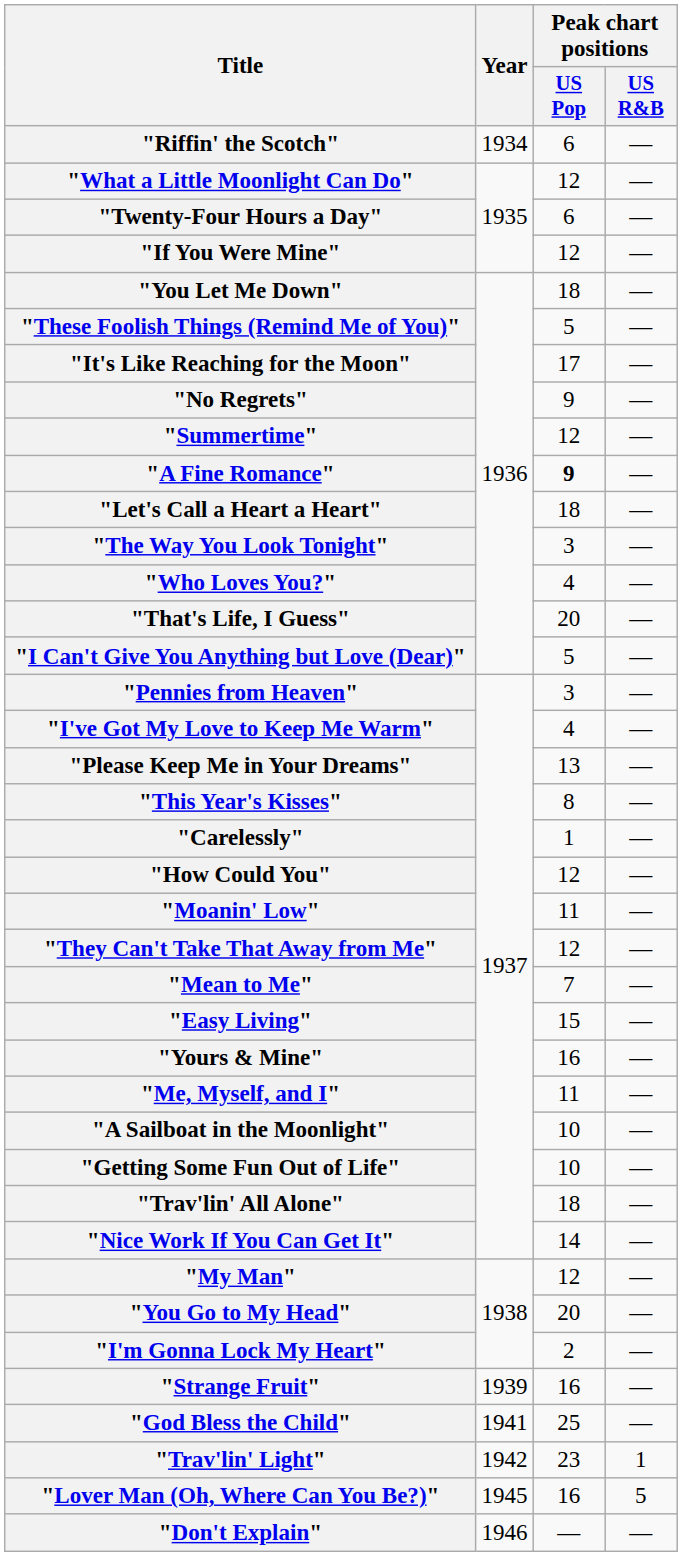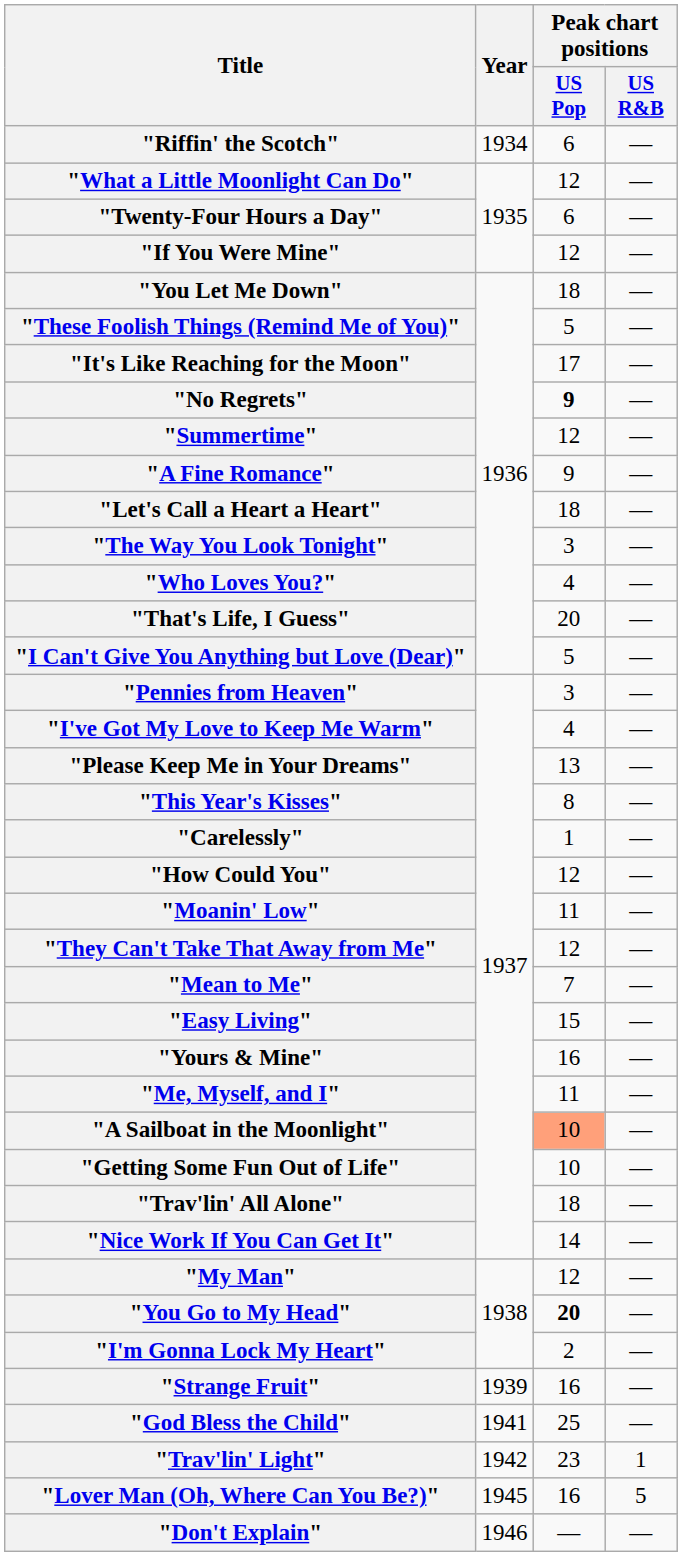(569, 399) normal -> (569, 399) bold
(569, 472) bold -> (569, 472) normal
(569, 1130) no background -> (569, 1130) lightsalmon background
(569, 1313) normal -> (569, 1313) bold
